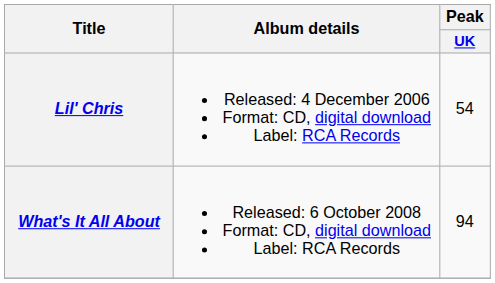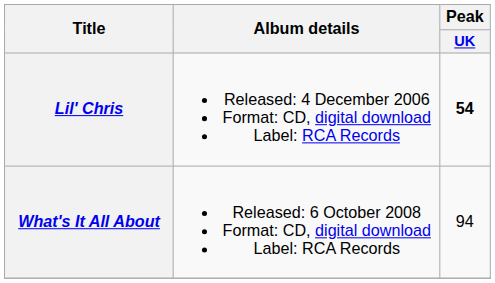(465, 109) normal -> (465, 109) bold
